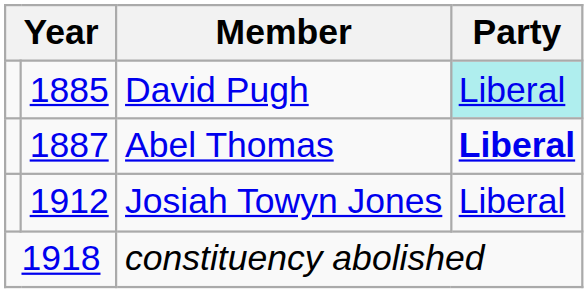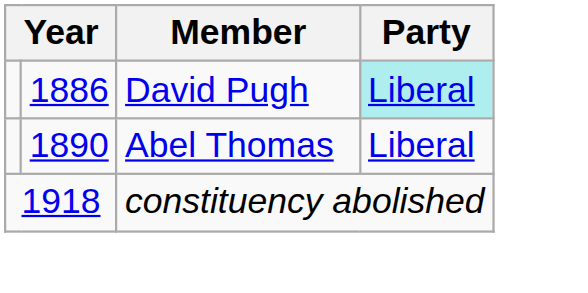(69, 88) 1885 -> (69, 88) 1886
(69, 145) 1887 -> (69, 145) 1890
(517, 145) bold -> (421, 145) normal
- row: (284, 201)
